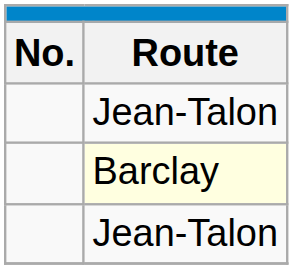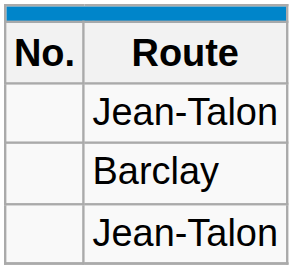(156, 172) lightyellow background -> (156, 172) no background
